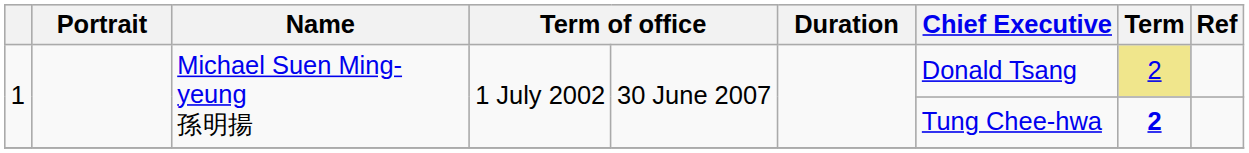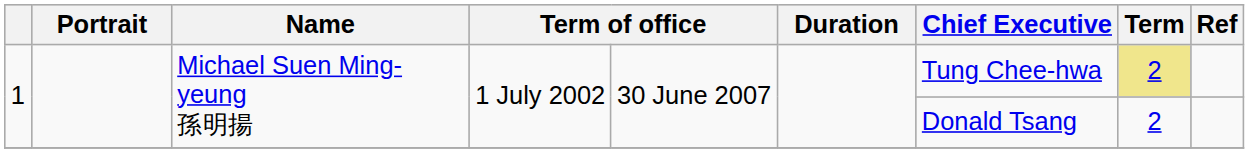(999, 70) Donald Tsang -> (1012, 70) Tung Chee-hwa
(1012, 121) Tung Chee-hwa -> (999, 121) Donald Tsang
(1155, 121) bold -> (1155, 121) normal
